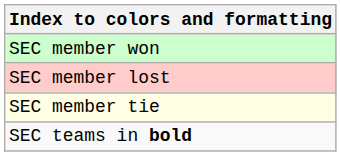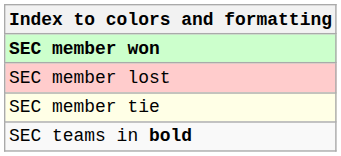(84, 49) normal -> (84, 49) bold
